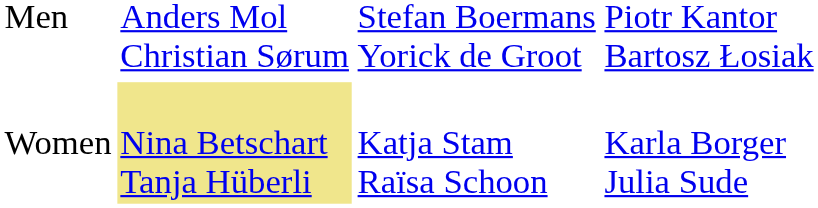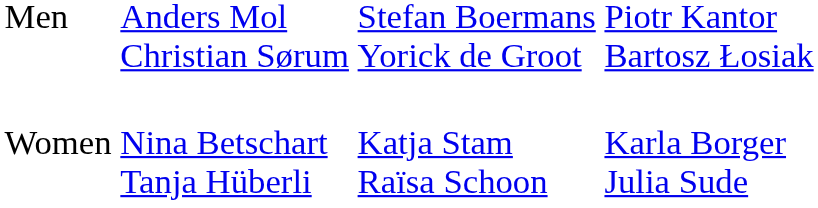(224, 161) khaki background -> (224, 161) no background
